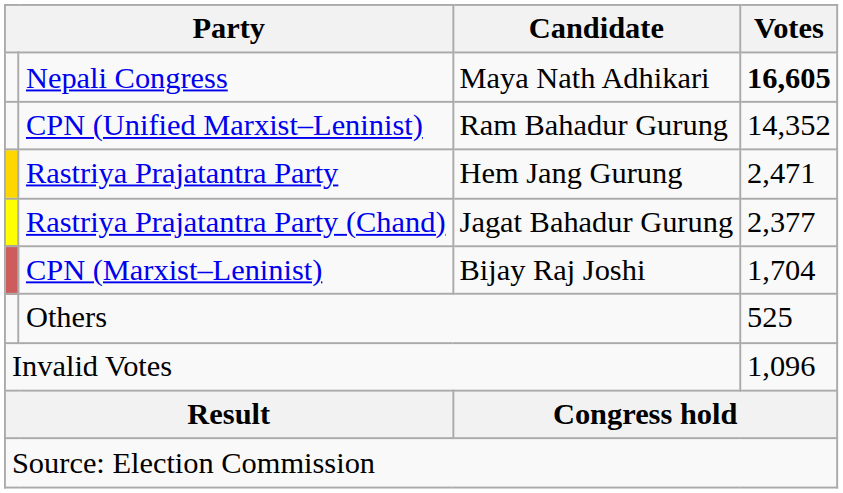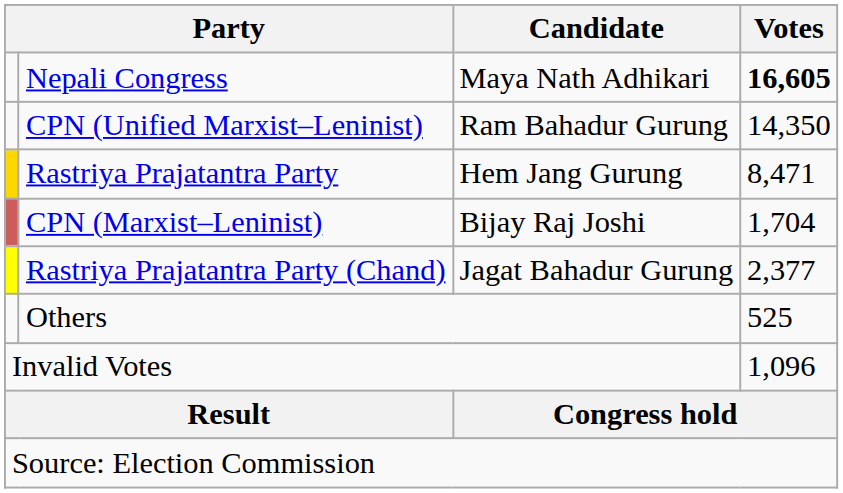(789, 125) 14,352 -> (789, 125) 14,350
(781, 173) 2,471 -> (781, 173) 8,471
rows swapped: (236, 221) <-> (174, 269)
